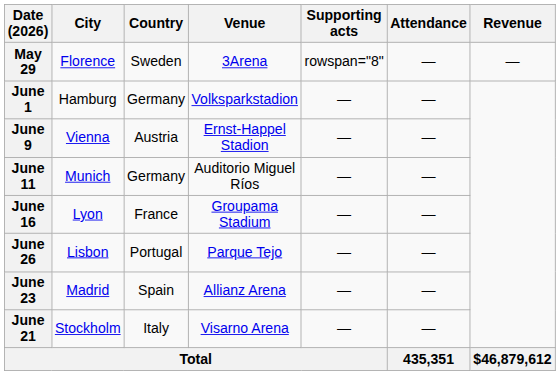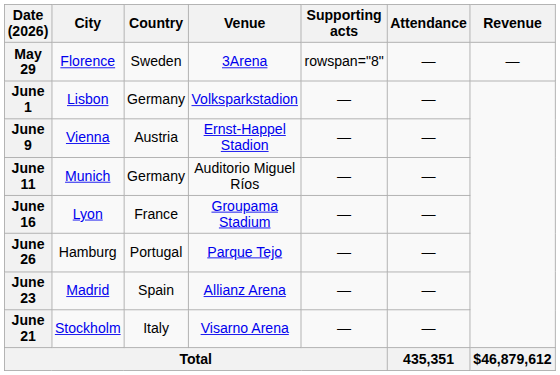(88, 99) Hamburg -> (88, 99) Lisbon
(88, 252) Lisbon -> (88, 252) Hamburg
